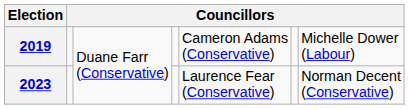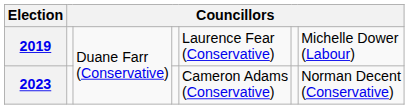(235, 46) Cameron Adams (Conservative) -> (228, 46) Laurence Fear (Conservative)
(228, 84) Laurence Fear (Conservative) -> (235, 84) Cameron Adams (Conservative)
